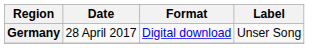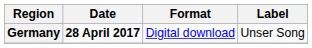(101, 33) normal -> (103, 33) bold
